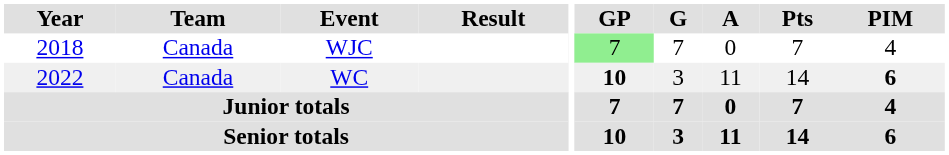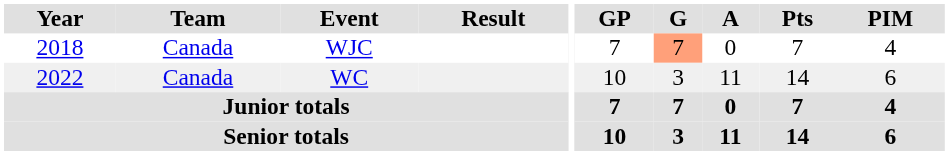(615, 47) lightgreen background -> (615, 47) no background
(678, 47) no background -> (678, 47) lightsalmon background
(615, 77) bold -> (615, 77) normal
(890, 77) bold -> (890, 77) normal
